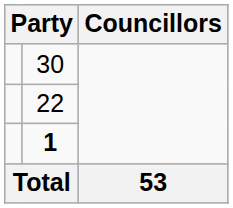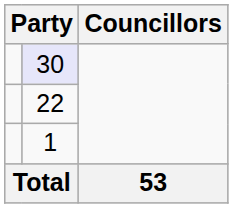(50, 63) no background -> (50, 63) lavender background
(50, 143) bold -> (50, 143) normal
